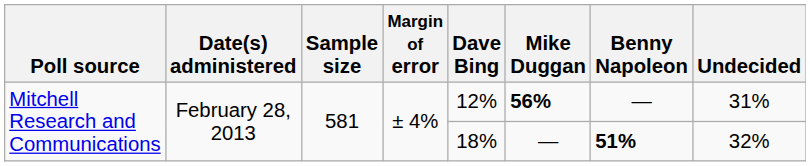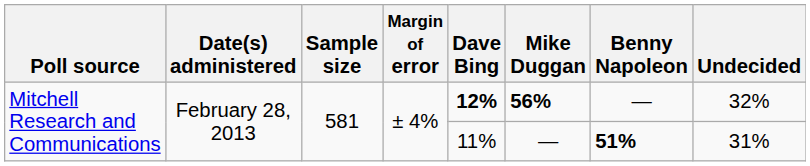(477, 101) normal -> (477, 101) bold
(749, 101) 31% -> (749, 101) 32%
(477, 140) 18% -> (477, 140) 11%
(749, 140) 32% -> (749, 140) 31%
